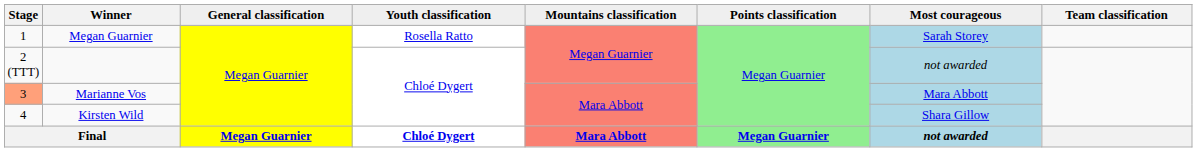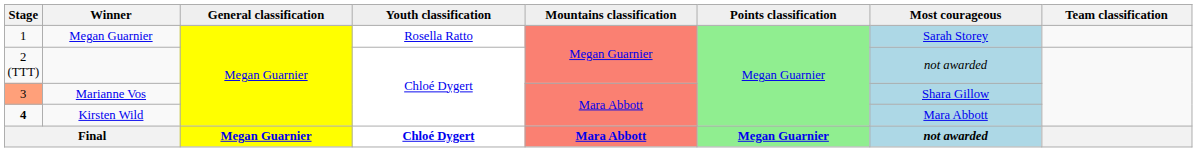(956, 94) Mara Abbott -> (956, 94) Shara Gillow
(23, 115) normal -> (23, 115) bold
(956, 115) Shara Gillow -> (956, 115) Mara Abbott
